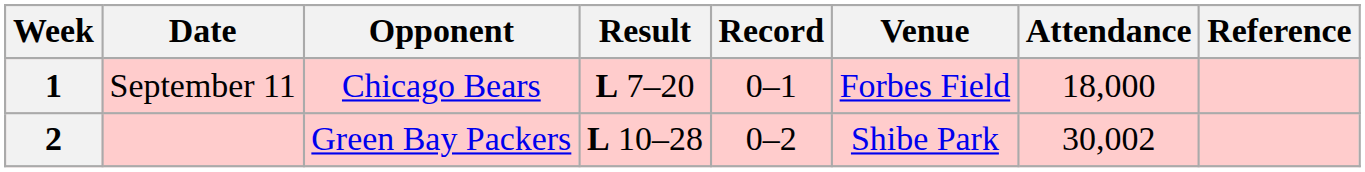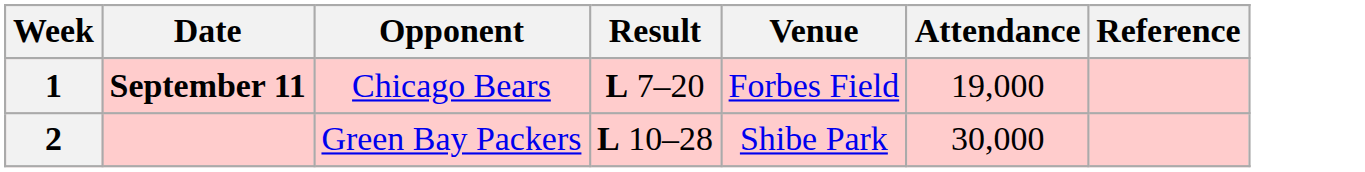- column: (771, 31)
(203, 85) normal -> (208, 85) bold
(1109, 85) 18,000 -> (998, 85) 19,000
(1109, 138) 30,002 -> (998, 138) 30,000
